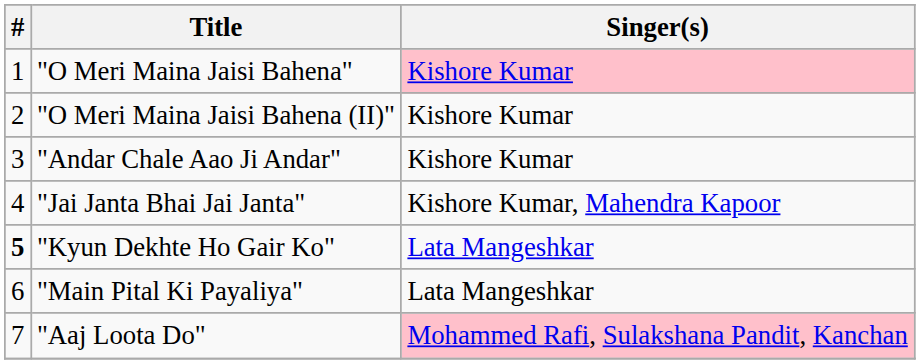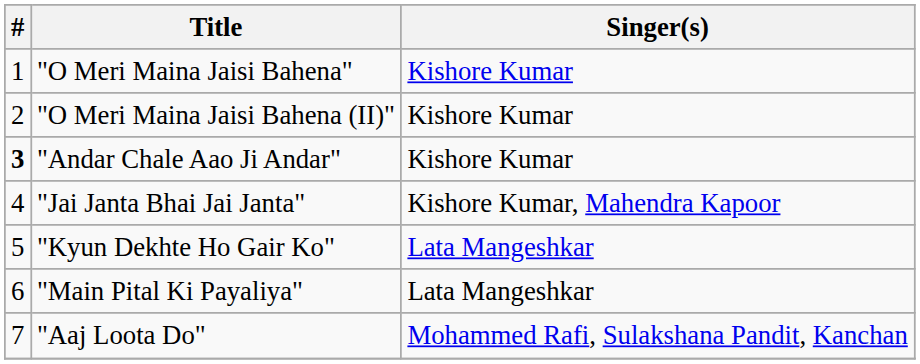(490, 70) pink background -> (490, 70) no background
(18, 159) normal -> (18, 159) bold
(18, 247) bold -> (18, 247) normal
(658, 335) pink background -> (658, 335) no background
